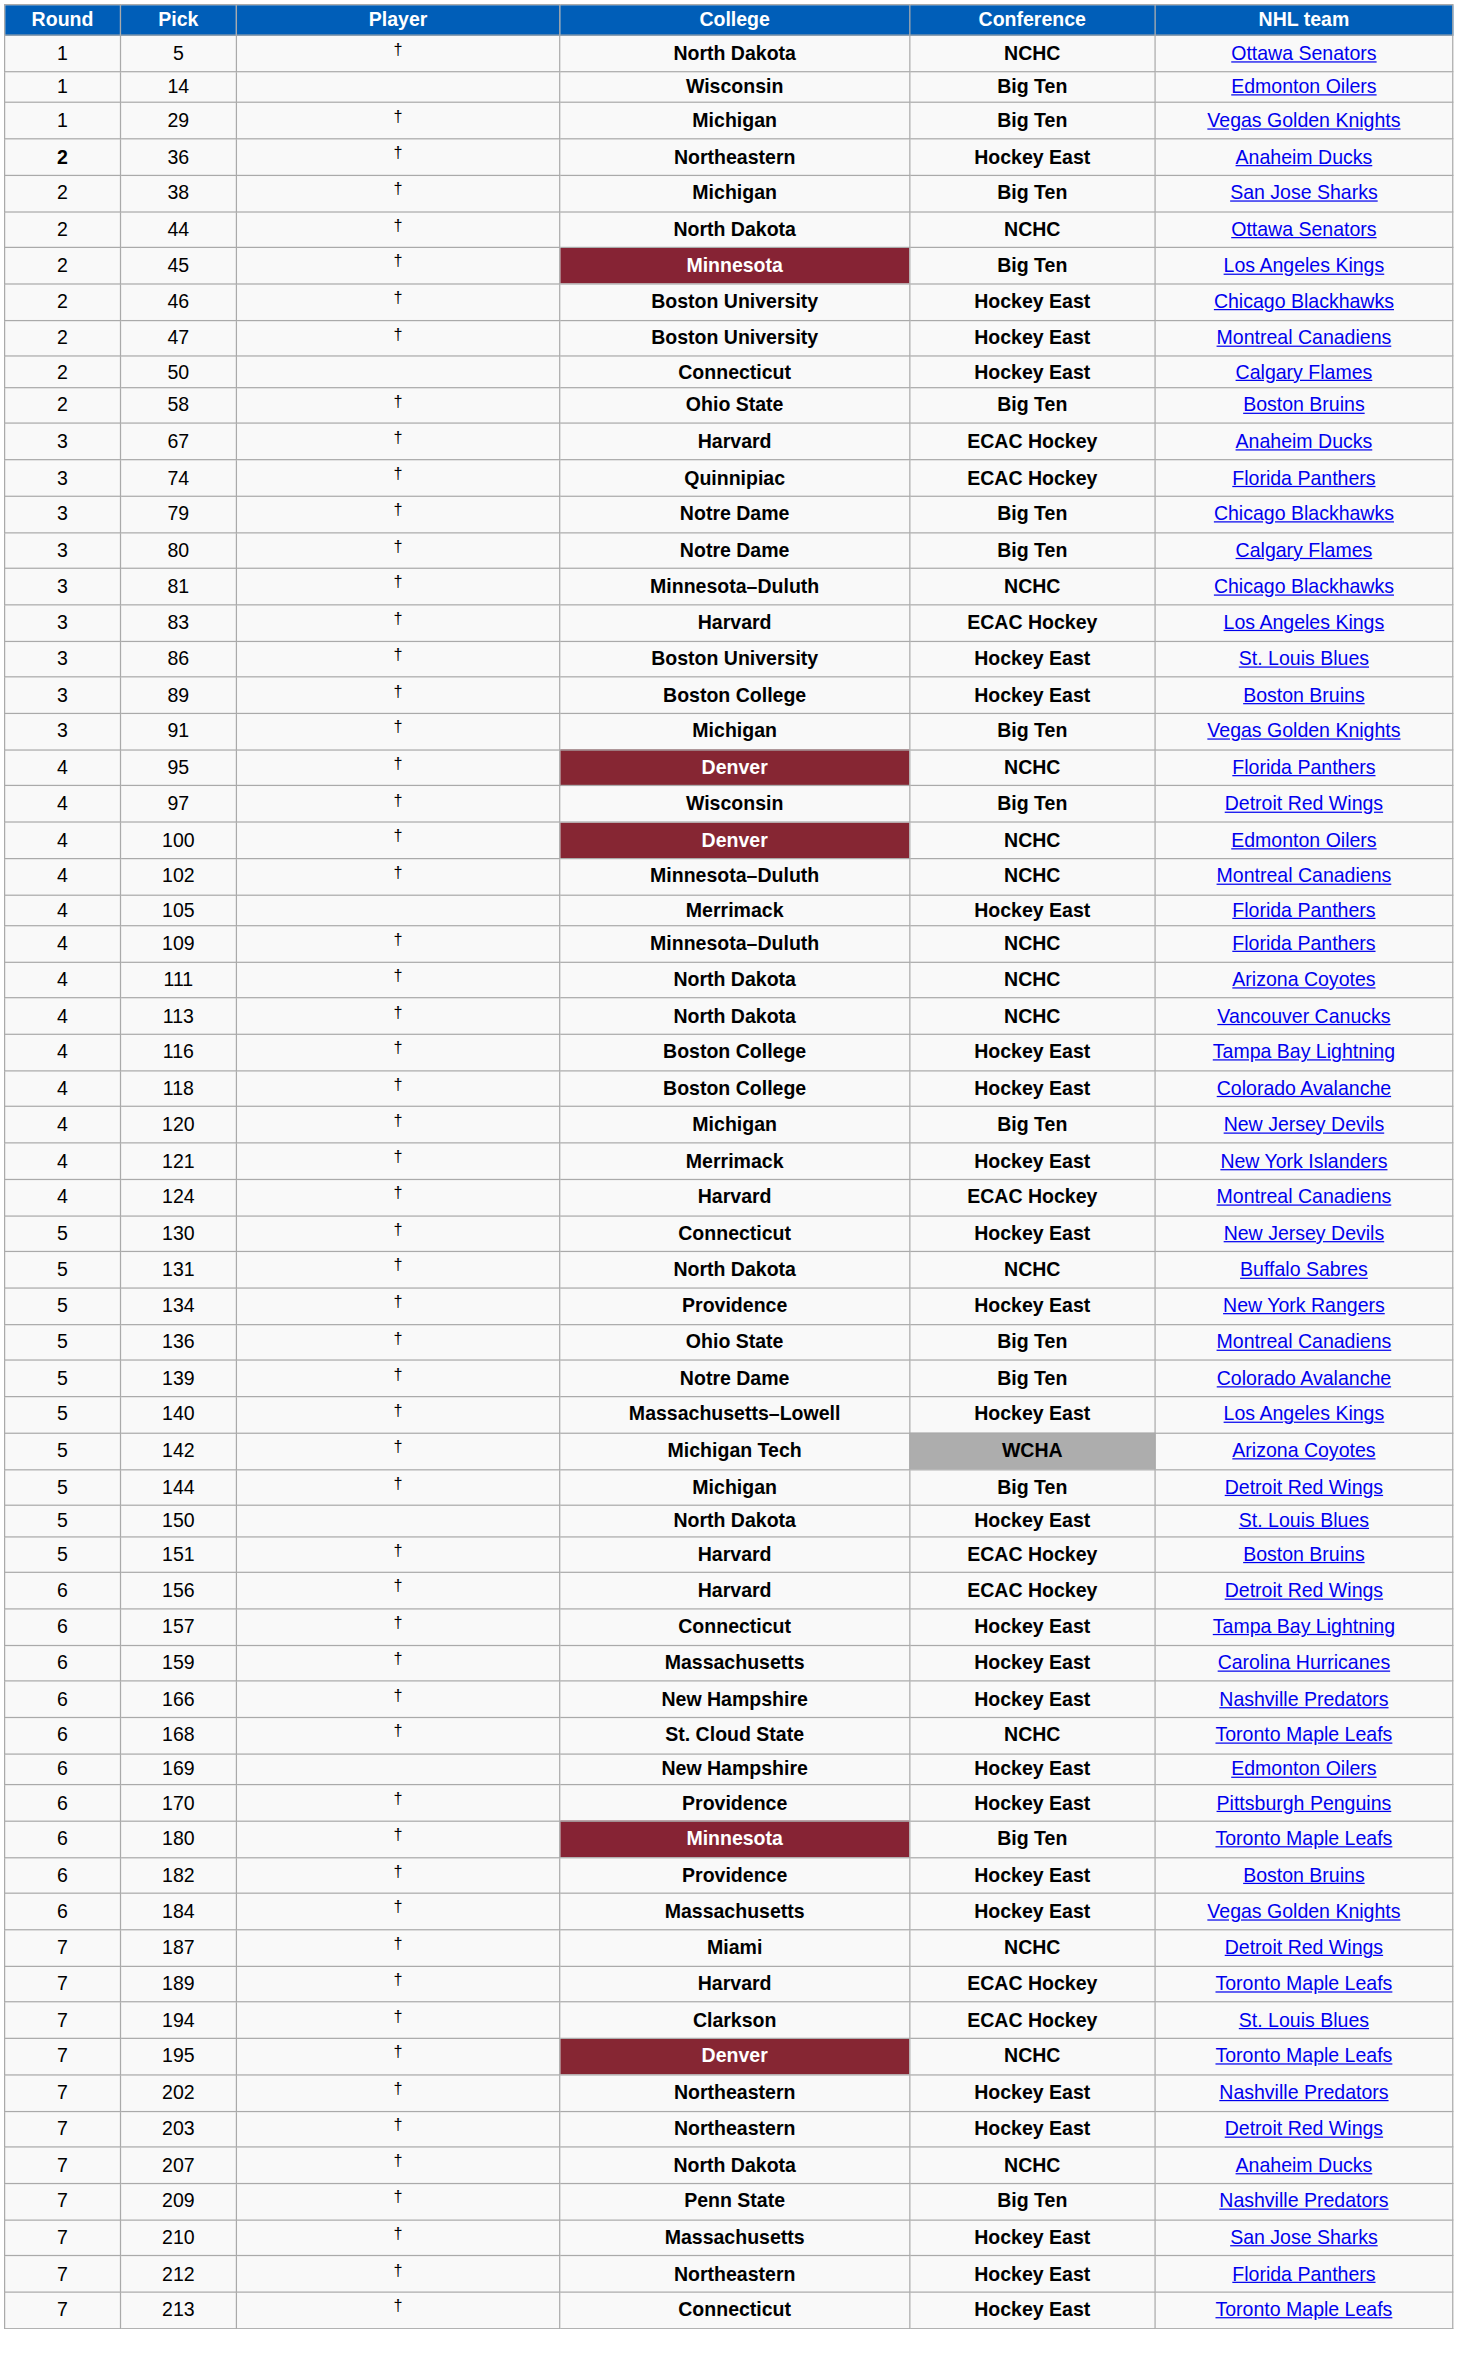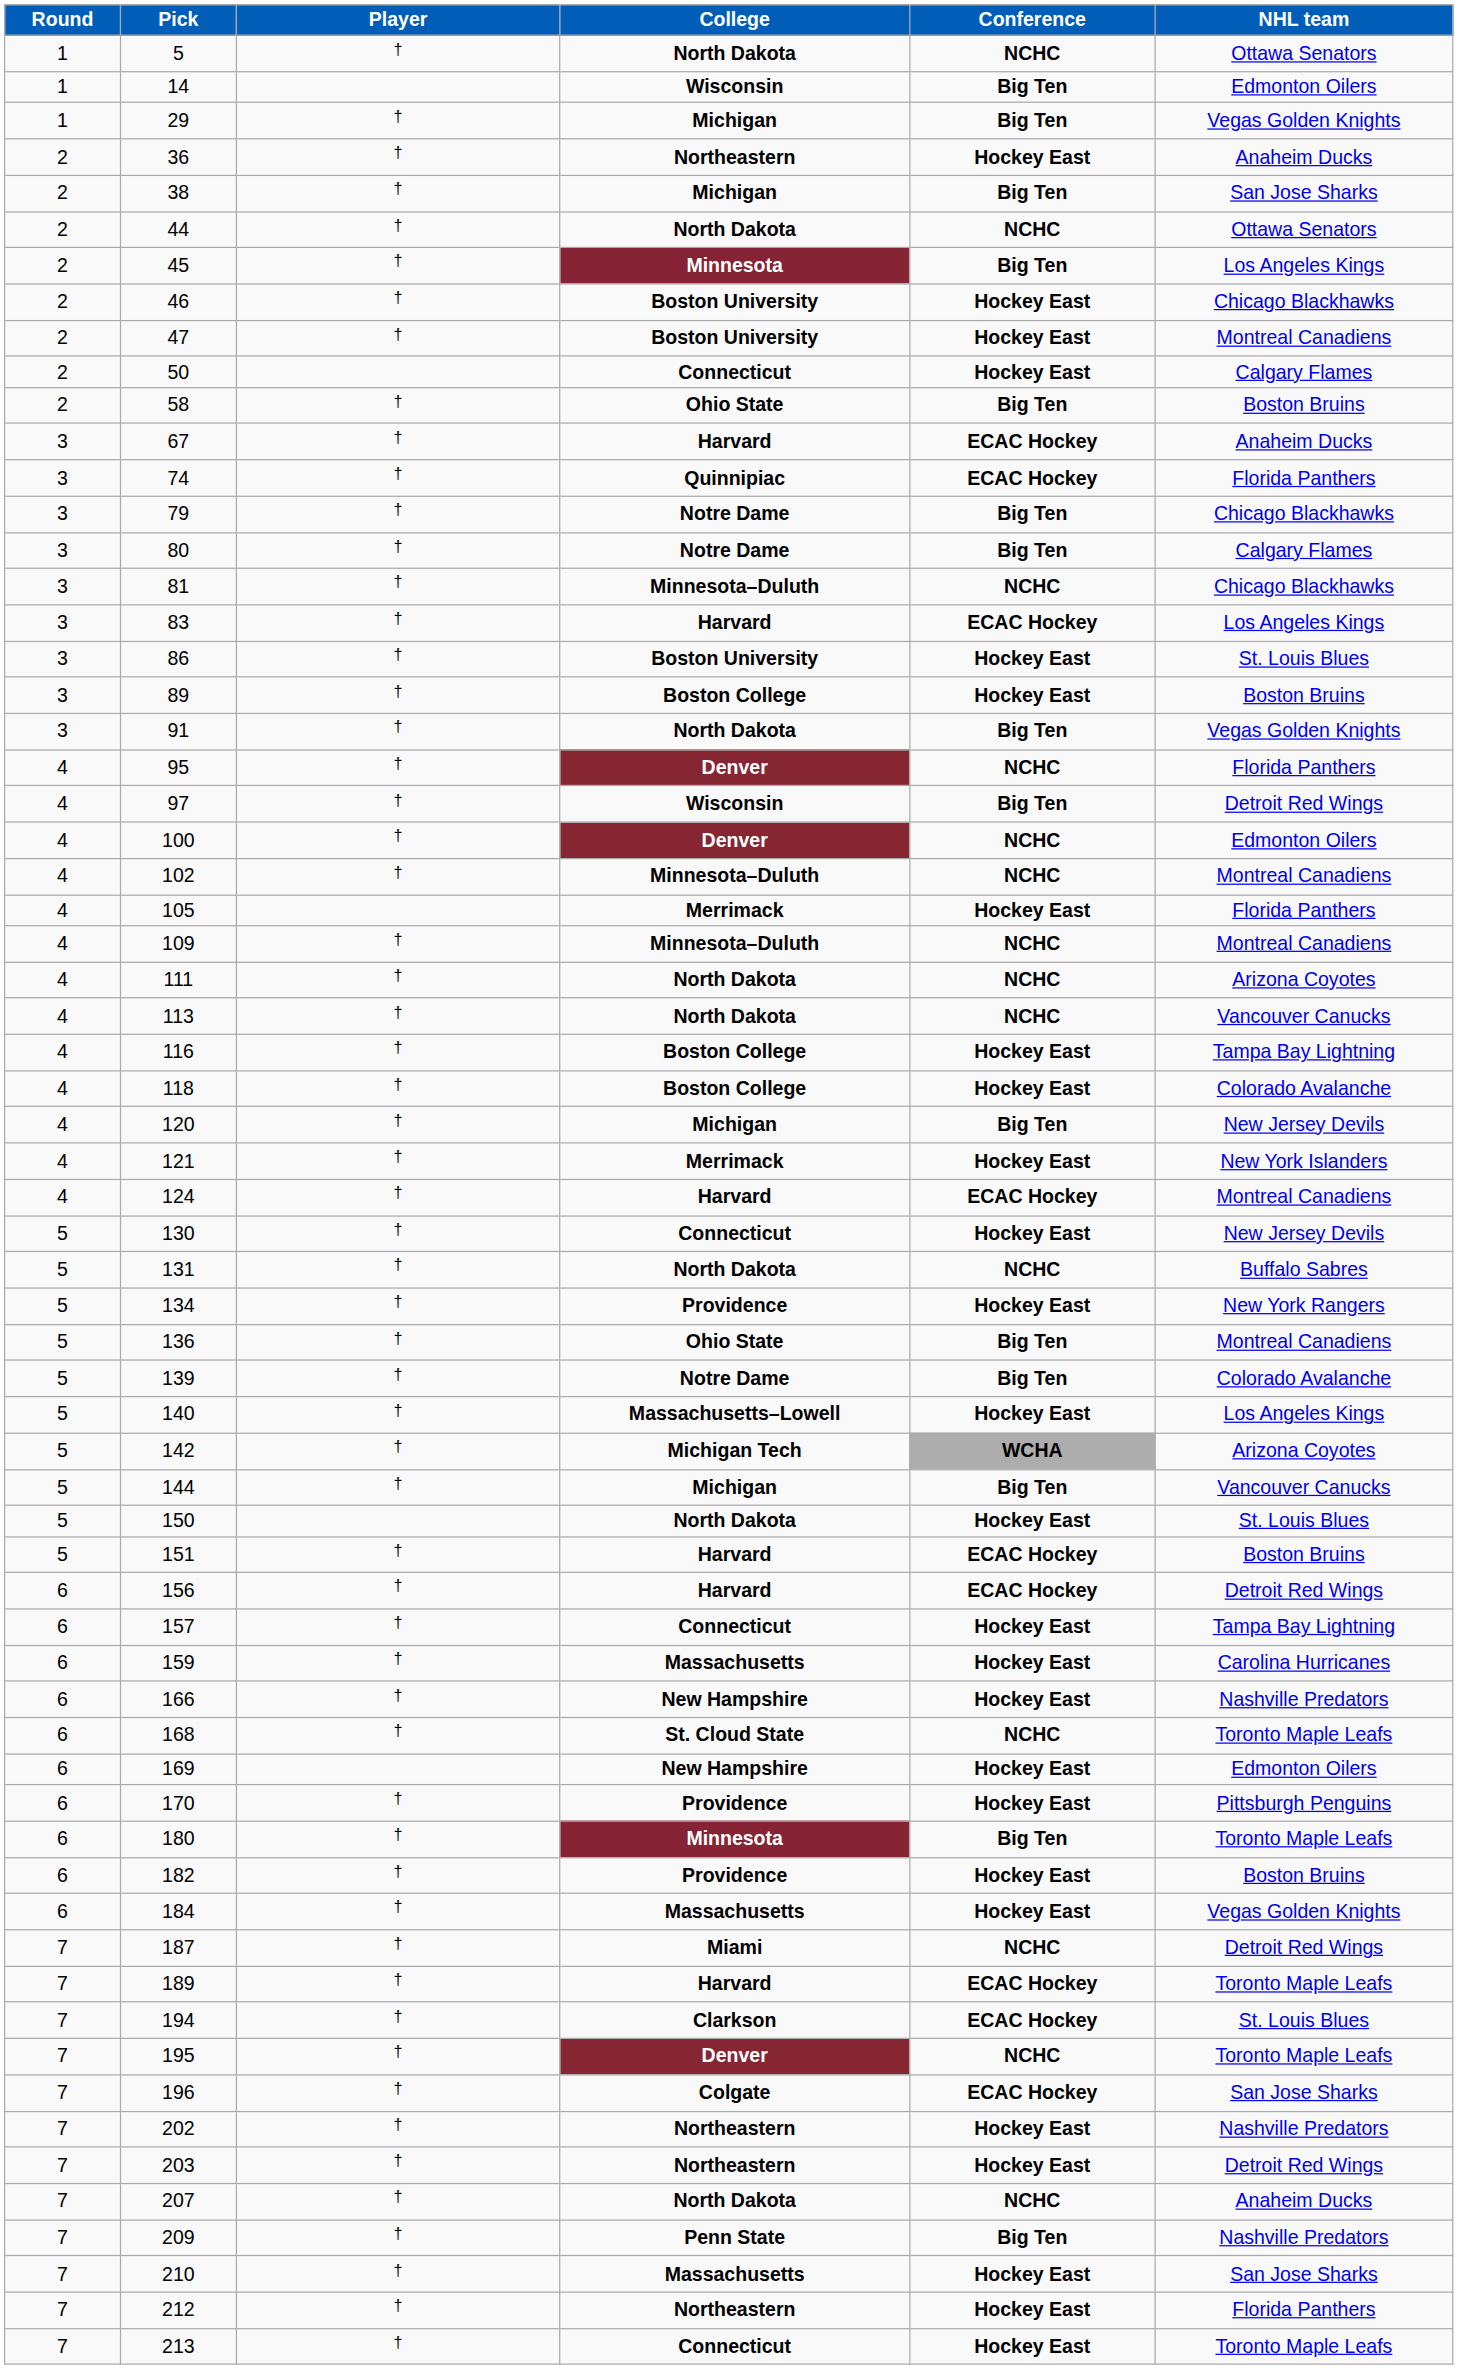(63, 157) bold -> (63, 157) normal
(735, 731) Michigan -> (735, 731) North Dakota
(1304, 943) Florida Panthers -> (1304, 943) Montreal Canadiens
(1304, 1487) Detroit Red Wings -> (1304, 1487) Vancouver Canucks
+ row: (178, 2092)
